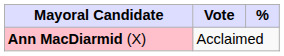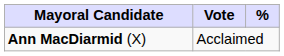(77, 39) pink background -> (77, 39) no background
